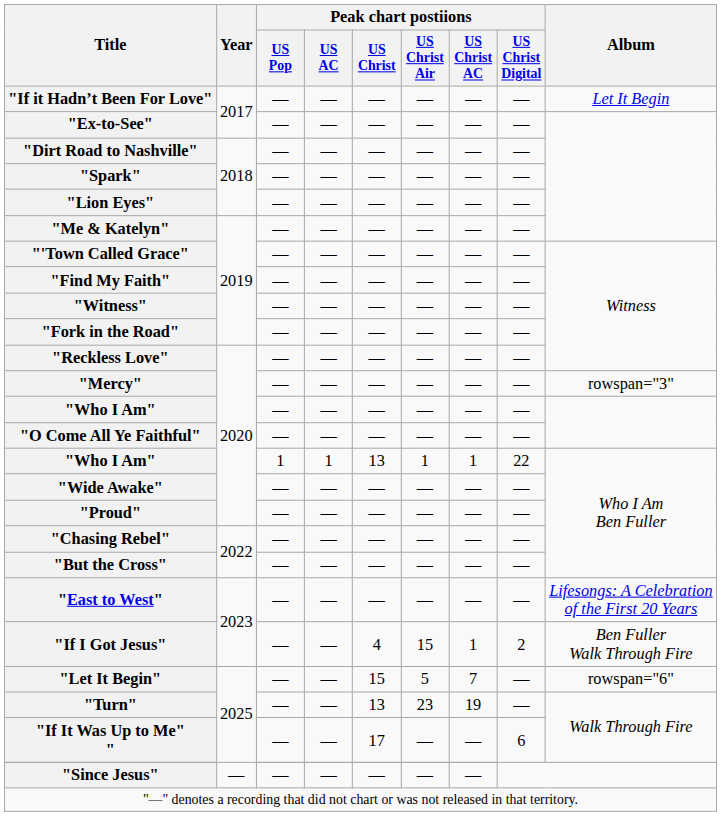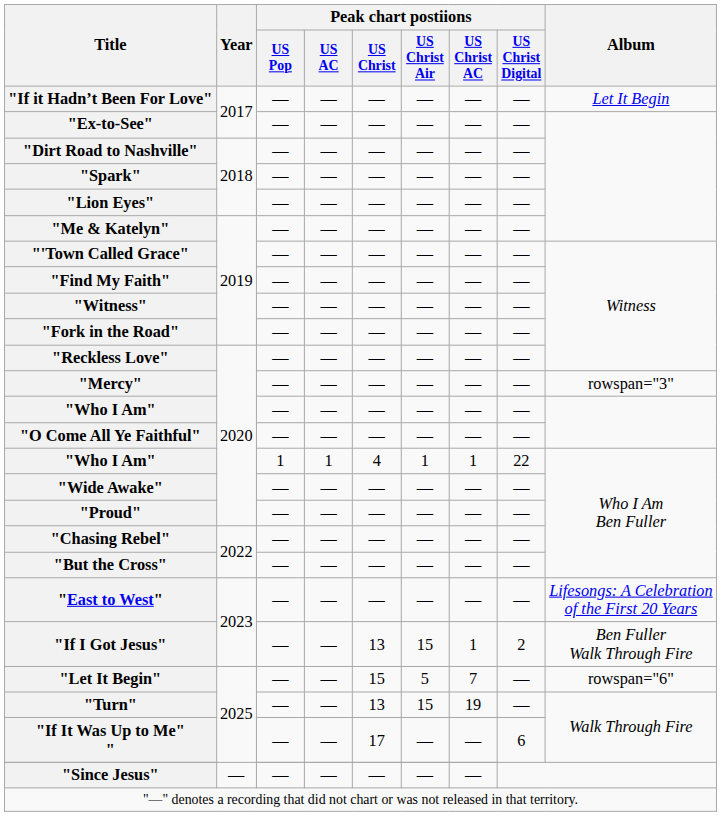(377, 461) 13 -> (377, 461) 4
(377, 644) 4 -> (377, 644) 13
(425, 704) 23 -> (425, 704) 15
